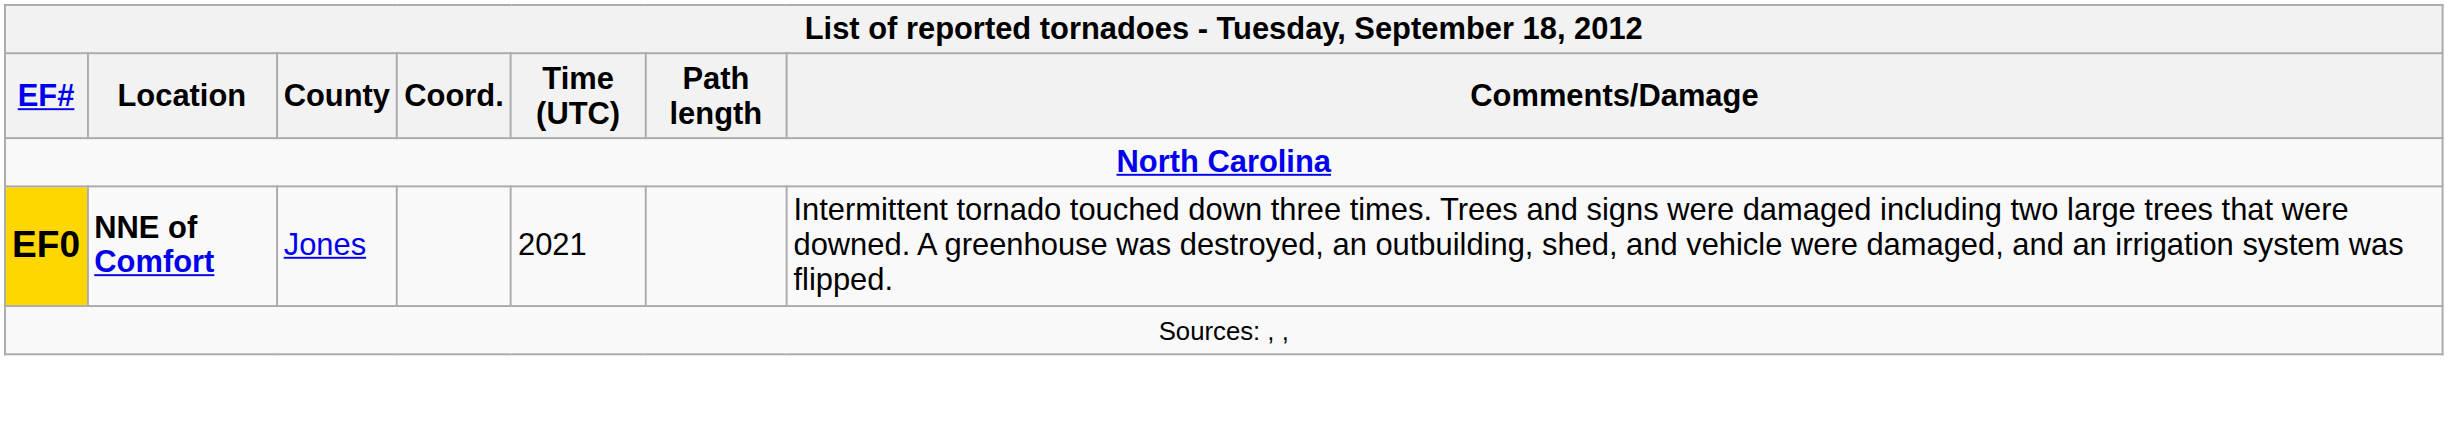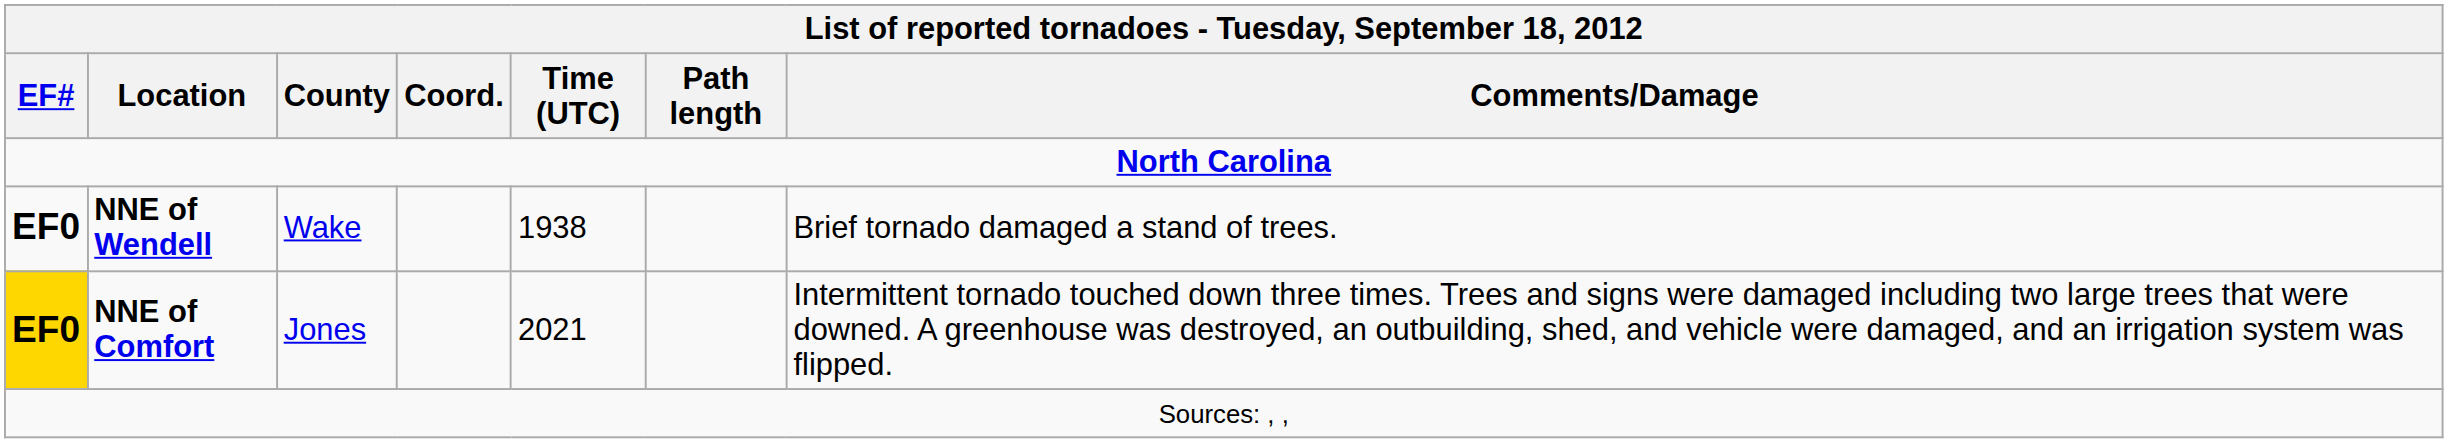+ row: (153, 228)
